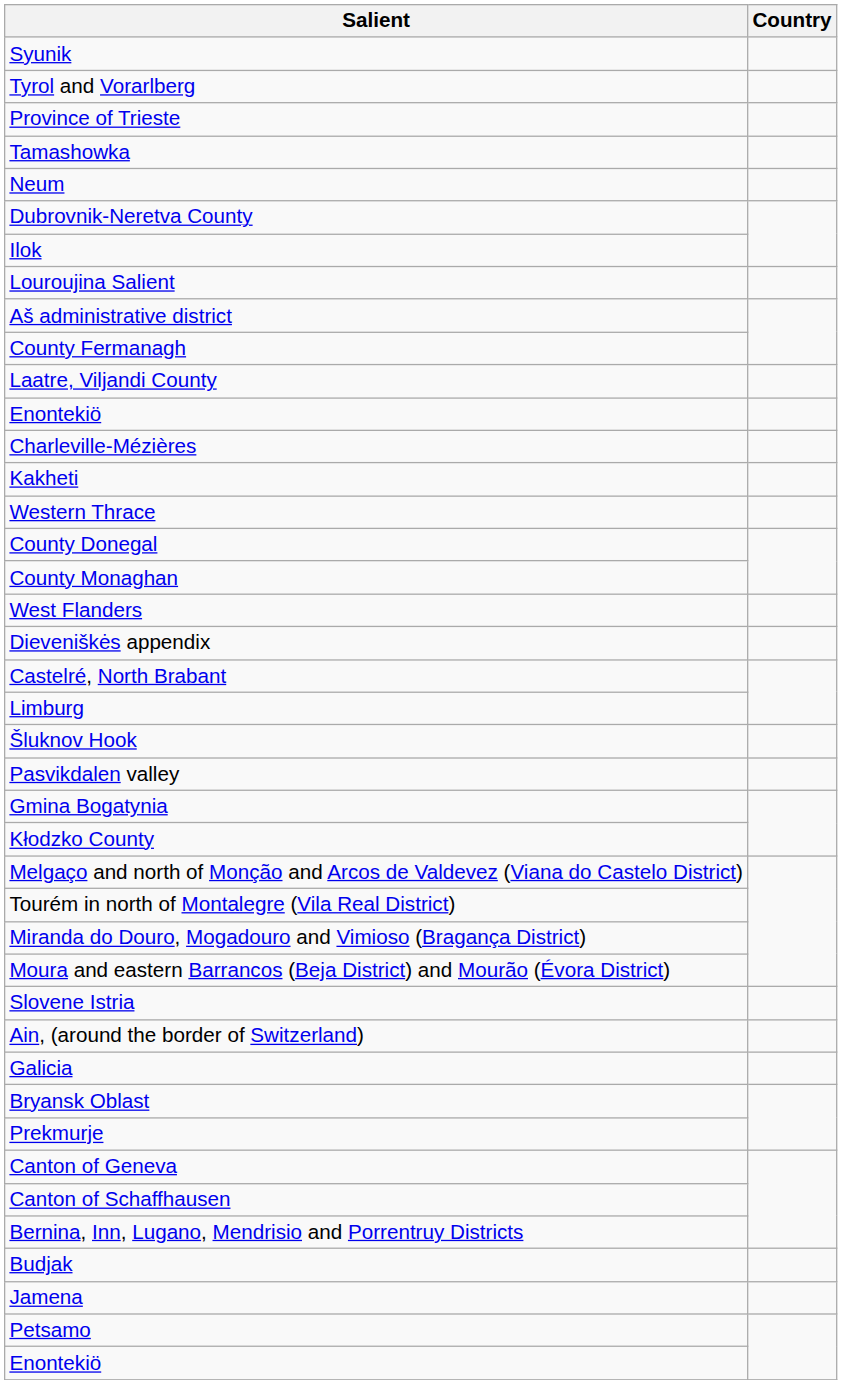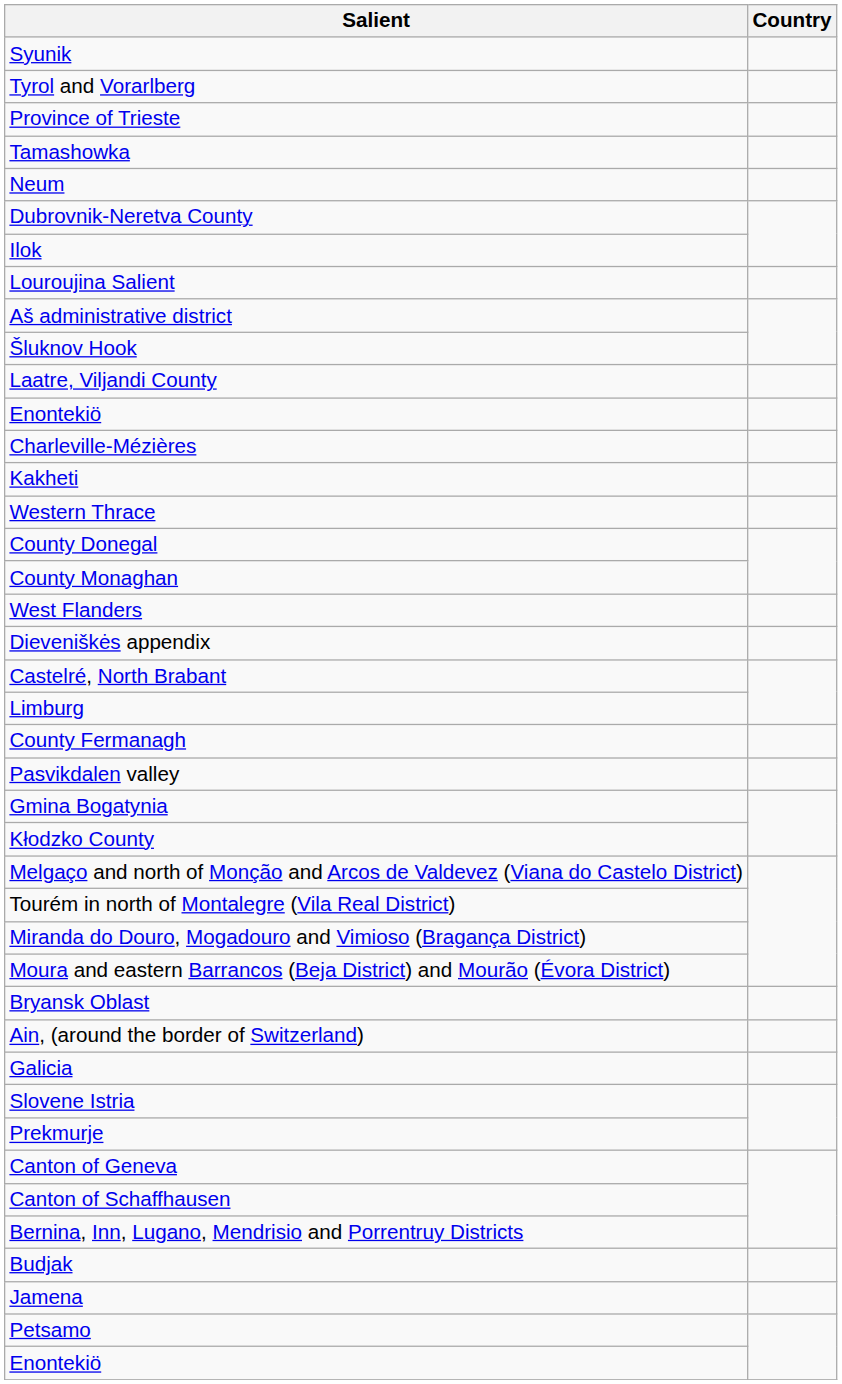(98, 348) County Fermanagh -> (73, 348) Šluknov Hook
(73, 741) Šluknov Hook -> (98, 741) County Fermanagh
(72, 1002) Slovene Istria -> (79, 1002) Bryansk Oblast
(79, 1101) Bryansk Oblast -> (72, 1101) Slovene Istria
